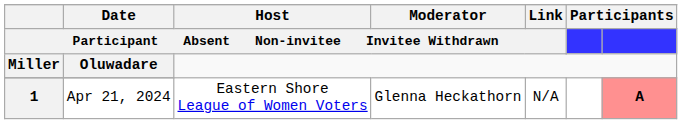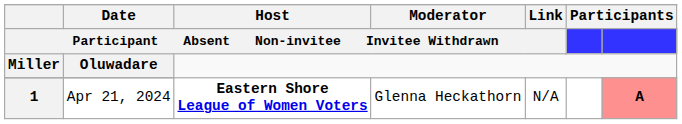(273, 98) normal -> (273, 98) bold
